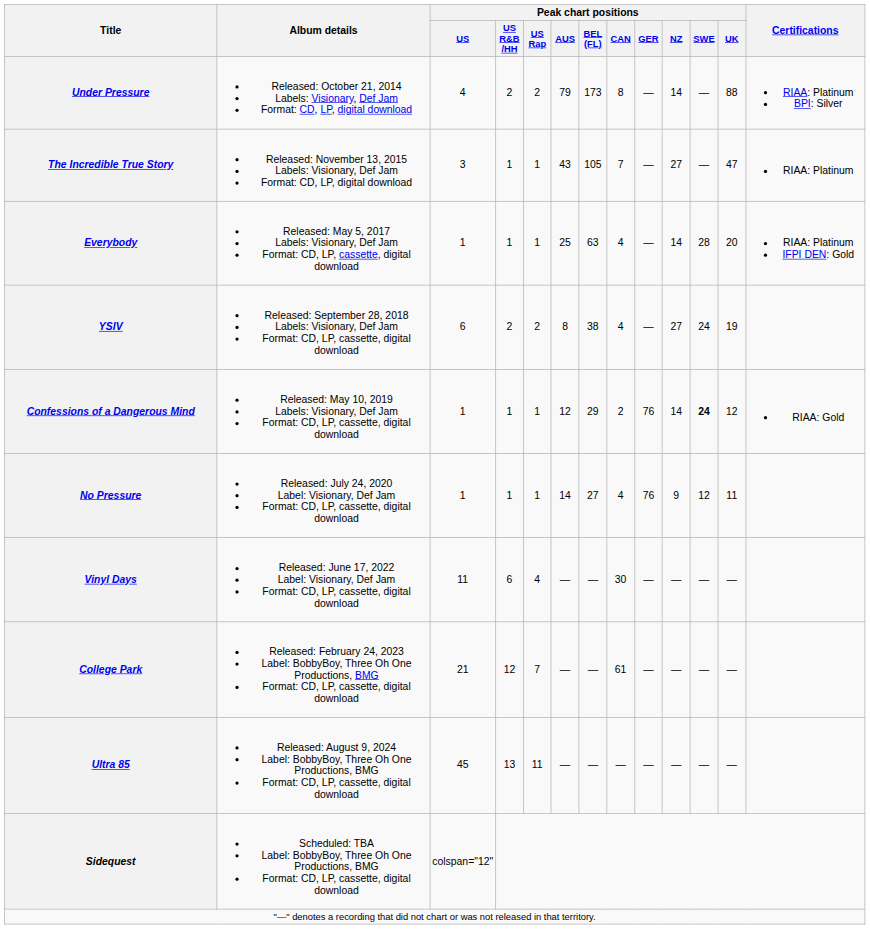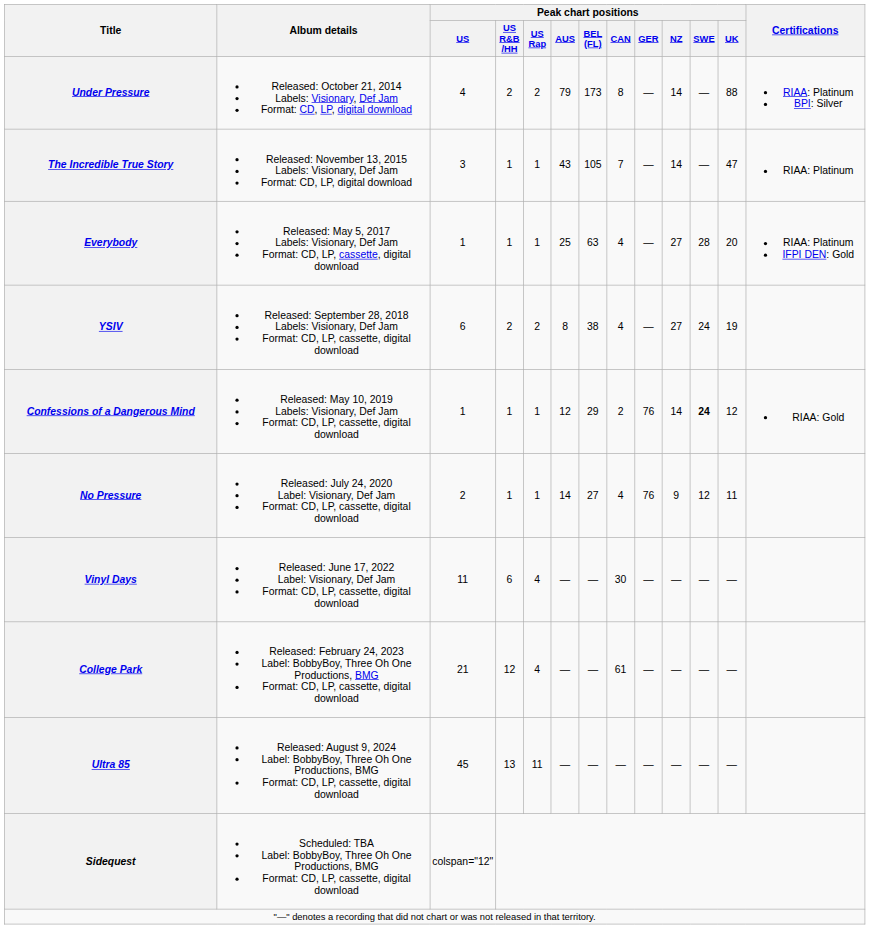(676, 165) 27 -> (676, 165) 14
(676, 243) 14 -> (676, 243) 27
(463, 495) 1 -> (463, 495) 2
(537, 669) 7 -> (537, 669) 4
